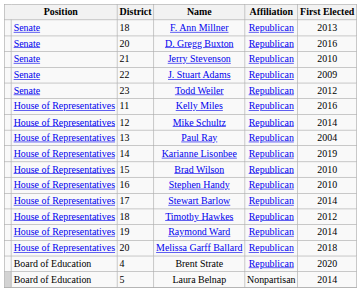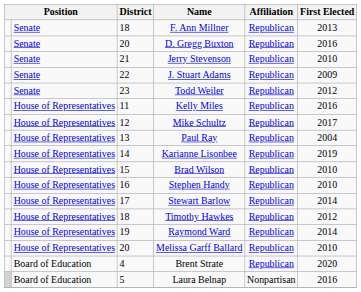(327, 122) 2014 -> (327, 122) 2017
(327, 248) 2018 -> (327, 248) 2010
(327, 279) 2014 -> (327, 279) 2016
